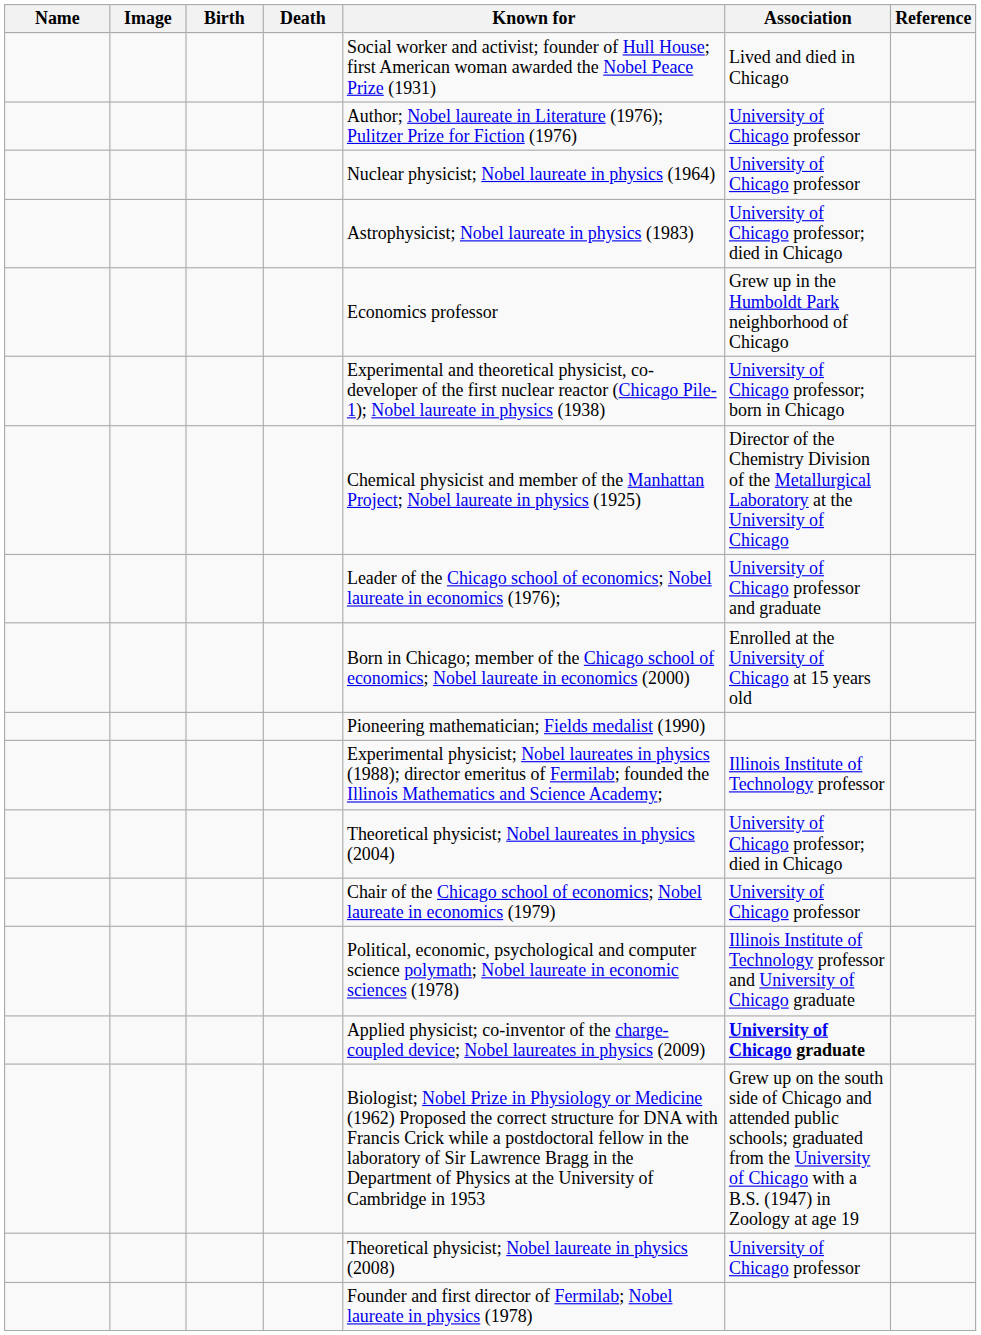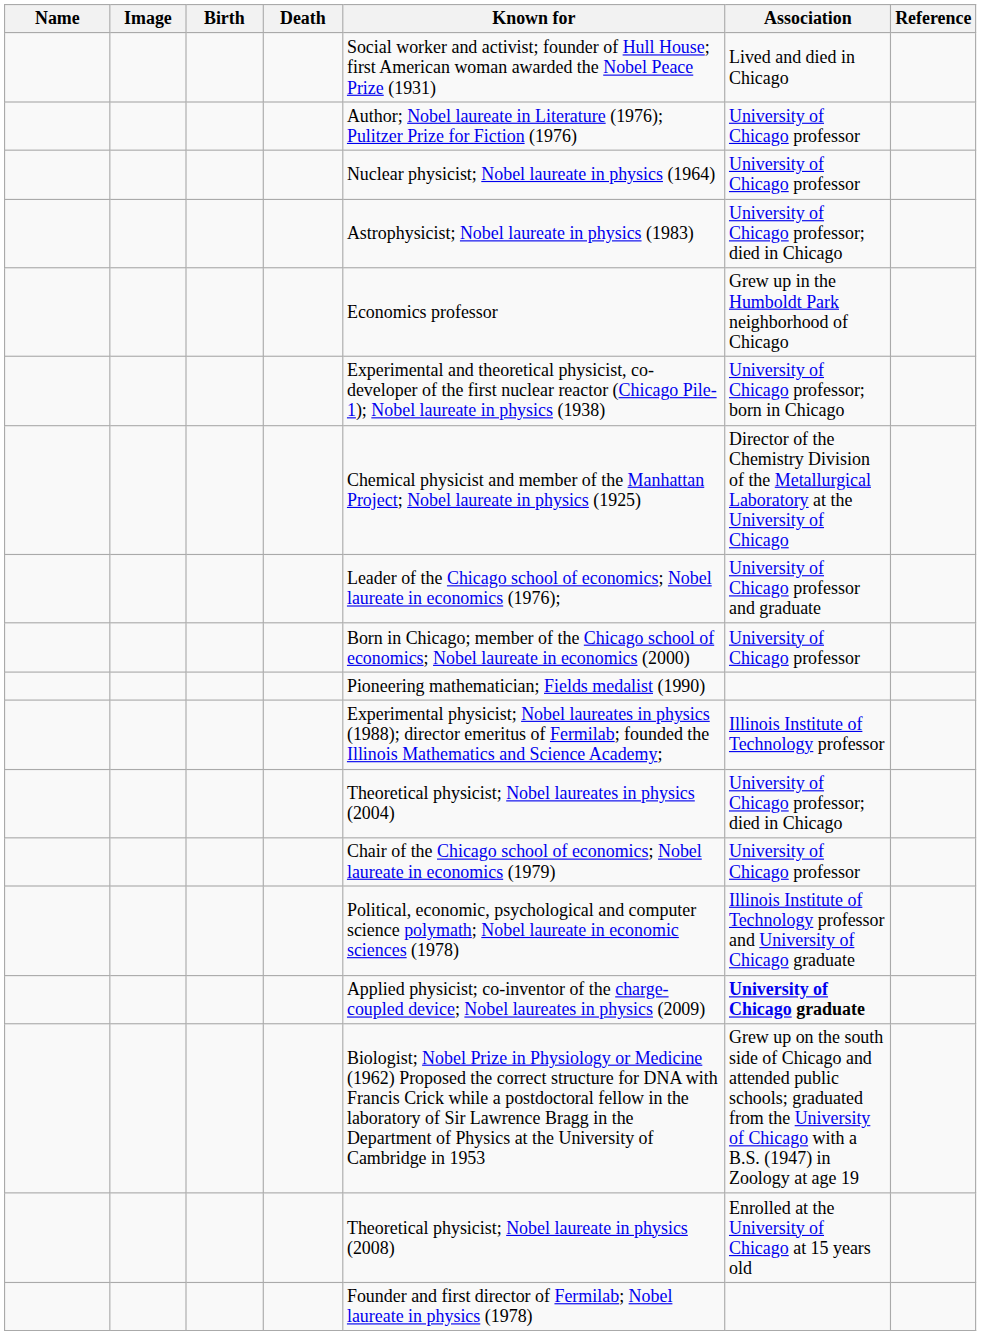(800, 667) Enrolled at the University of Chicago at 15 years old -> (794, 647) University of Chicago professor
(794, 1257) University of Chicago professor -> (800, 1237) Enrolled at the University of Chicago at 15 years old
